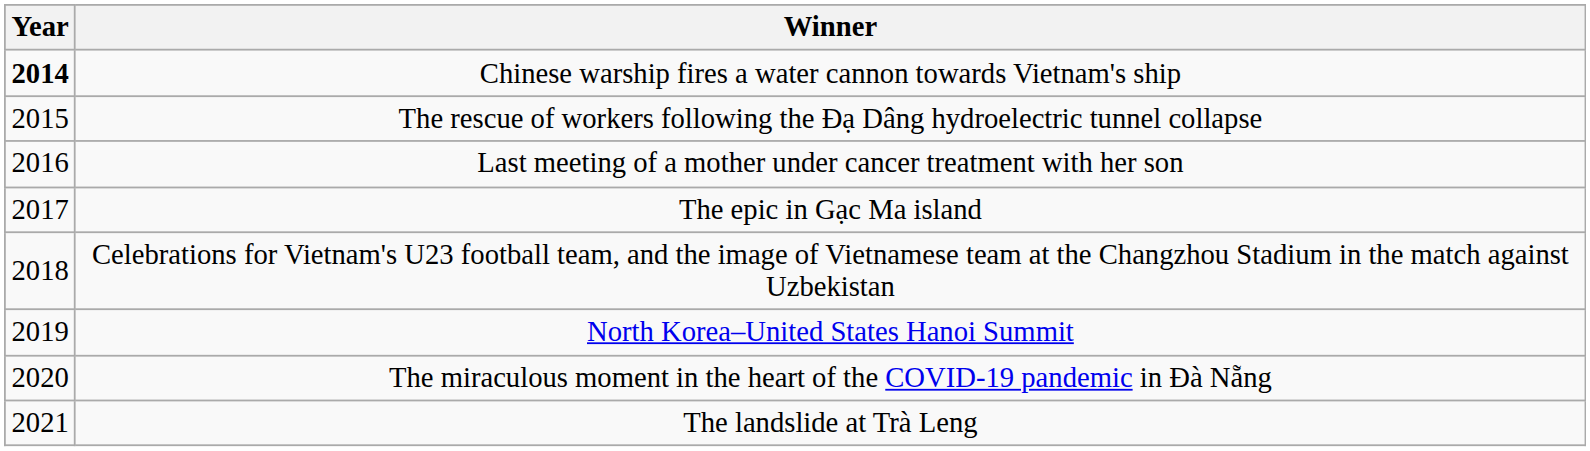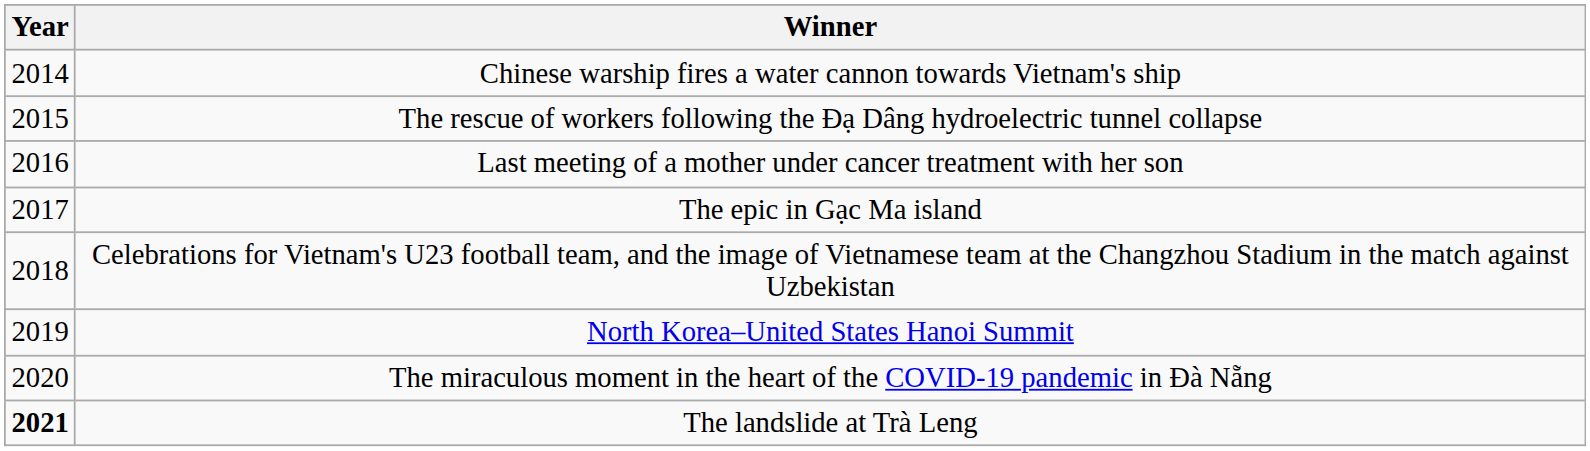(40, 72) bold -> (40, 72) normal
(40, 422) normal -> (40, 422) bold
